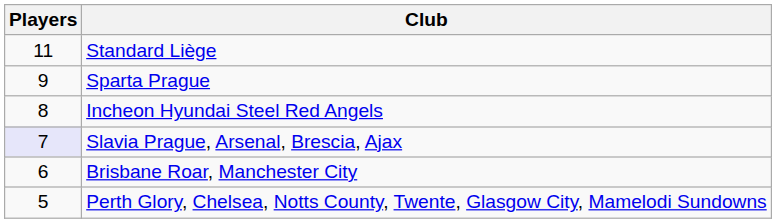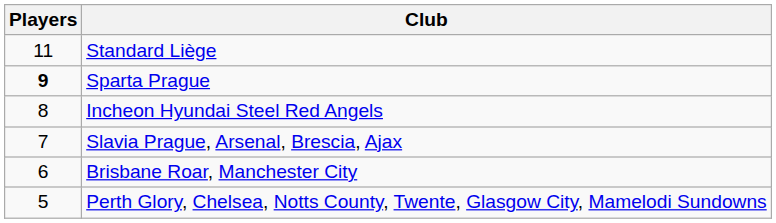(43, 80) normal -> (43, 80) bold
(43, 141) lavender background -> (43, 141) no background
